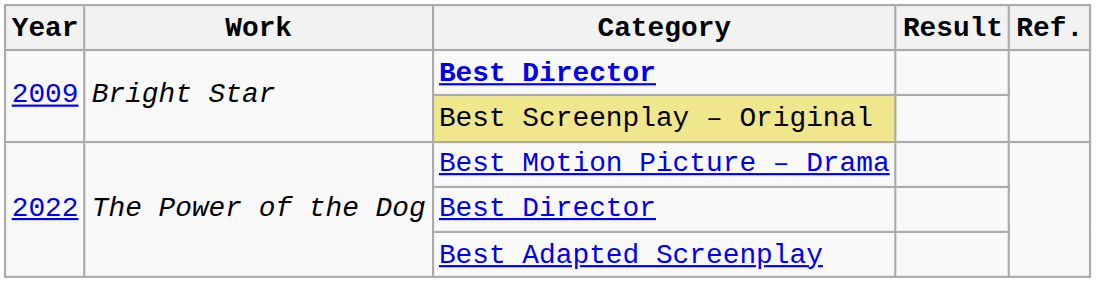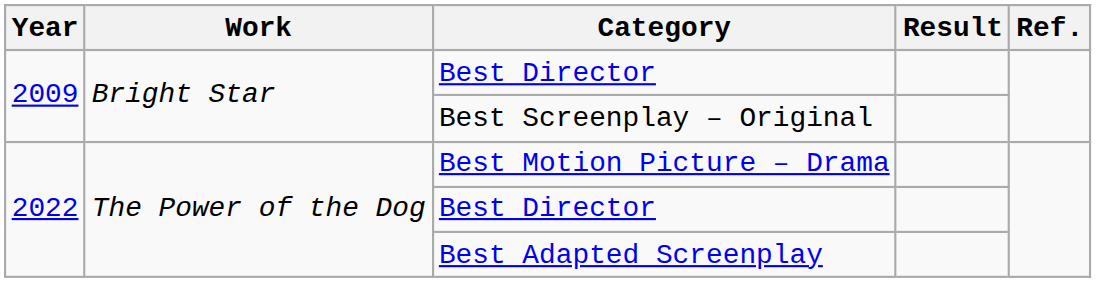(547, 73) bold -> (547, 73) normal
(656, 118) khaki background -> (656, 118) no background
